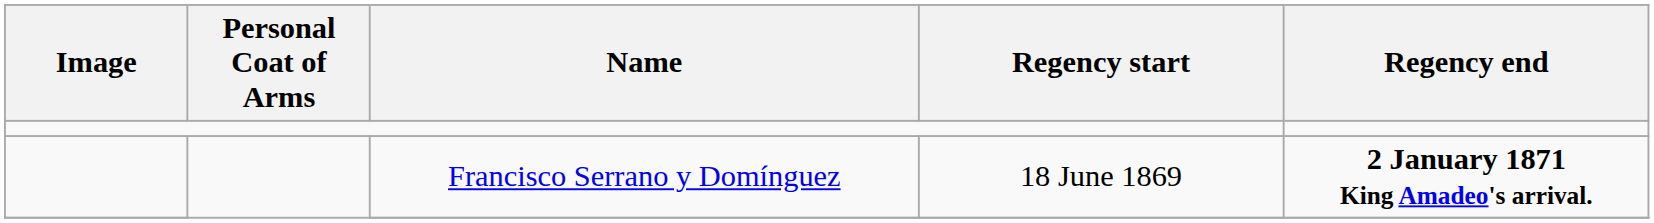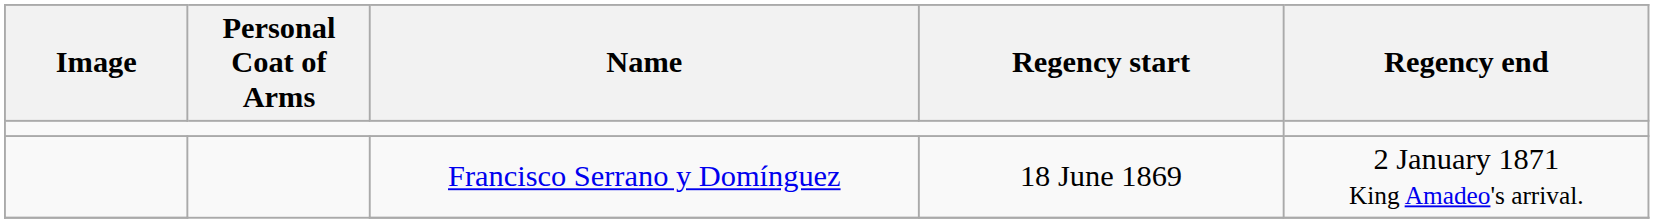(1466, 176) bold -> (1466, 176) normal
